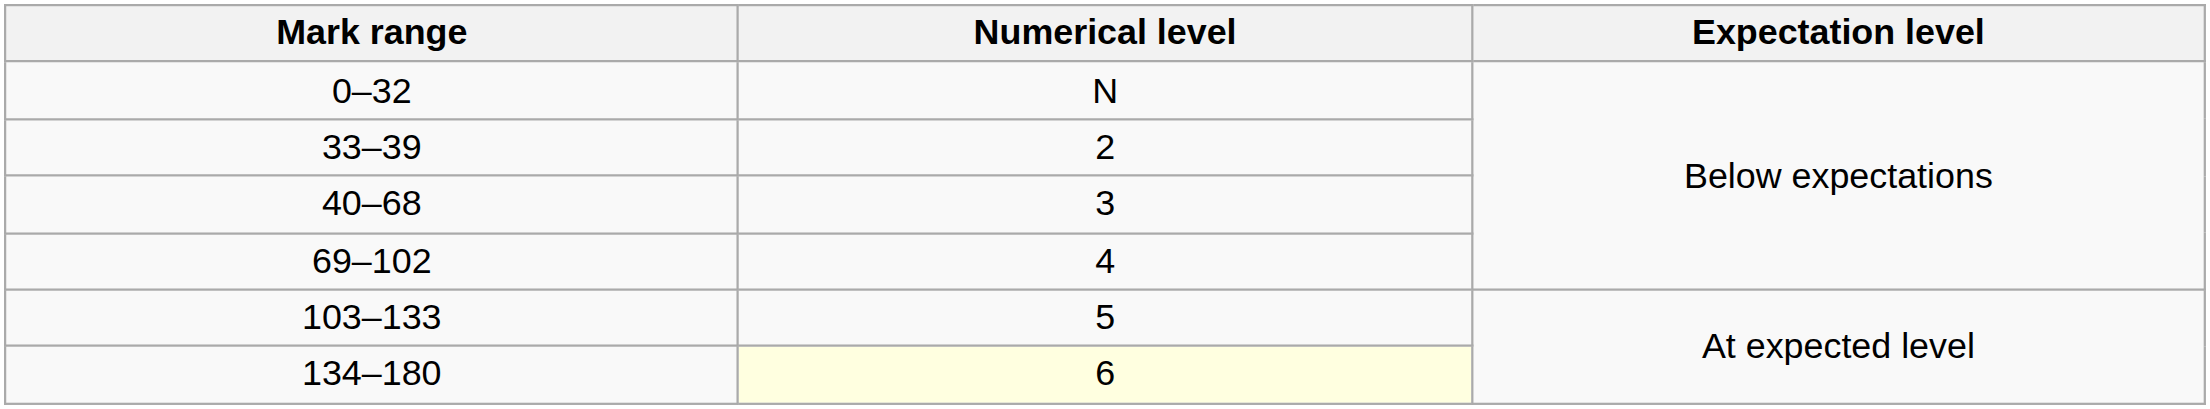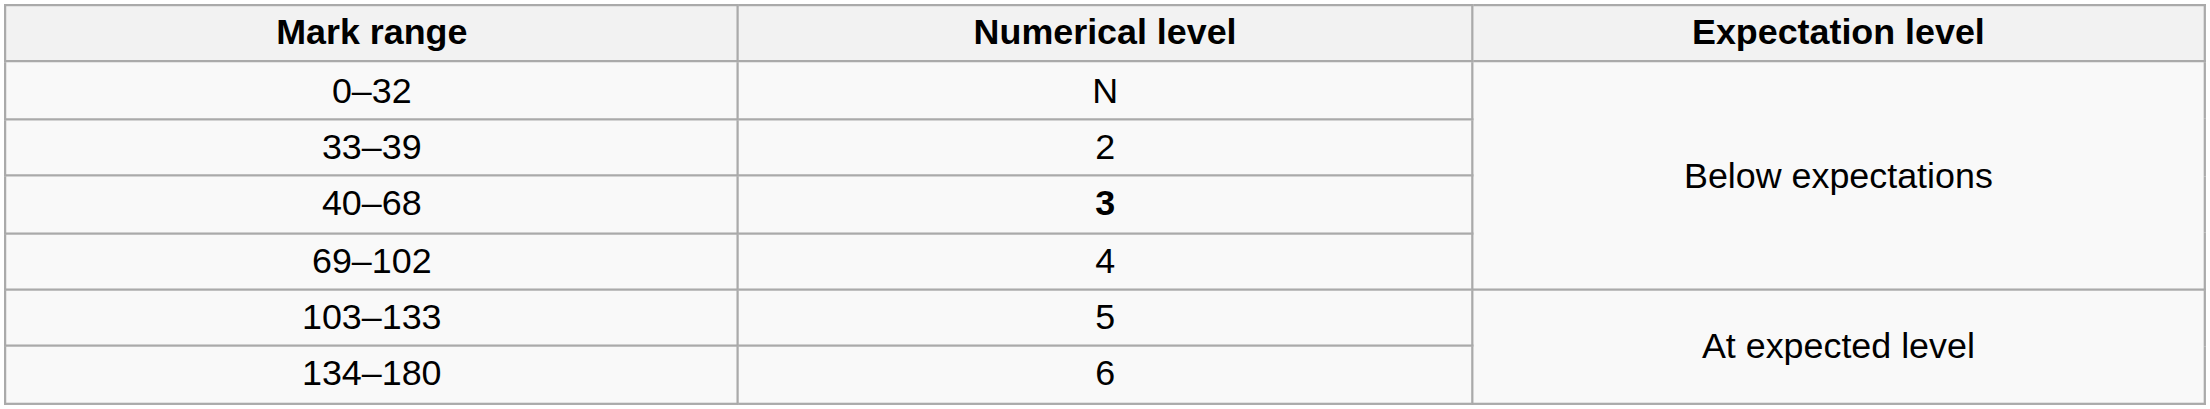(1105, 203) normal -> (1105, 203) bold
(1105, 373) lightyellow background -> (1105, 373) no background
